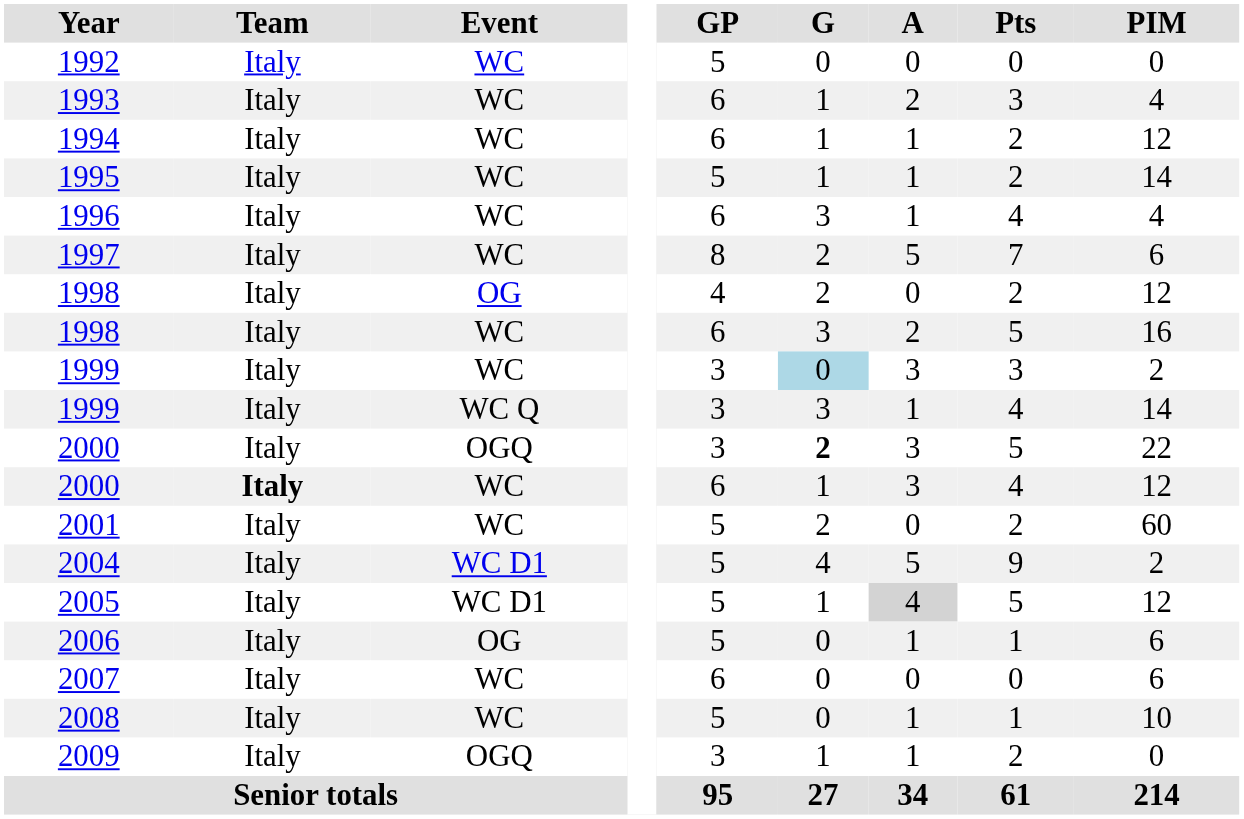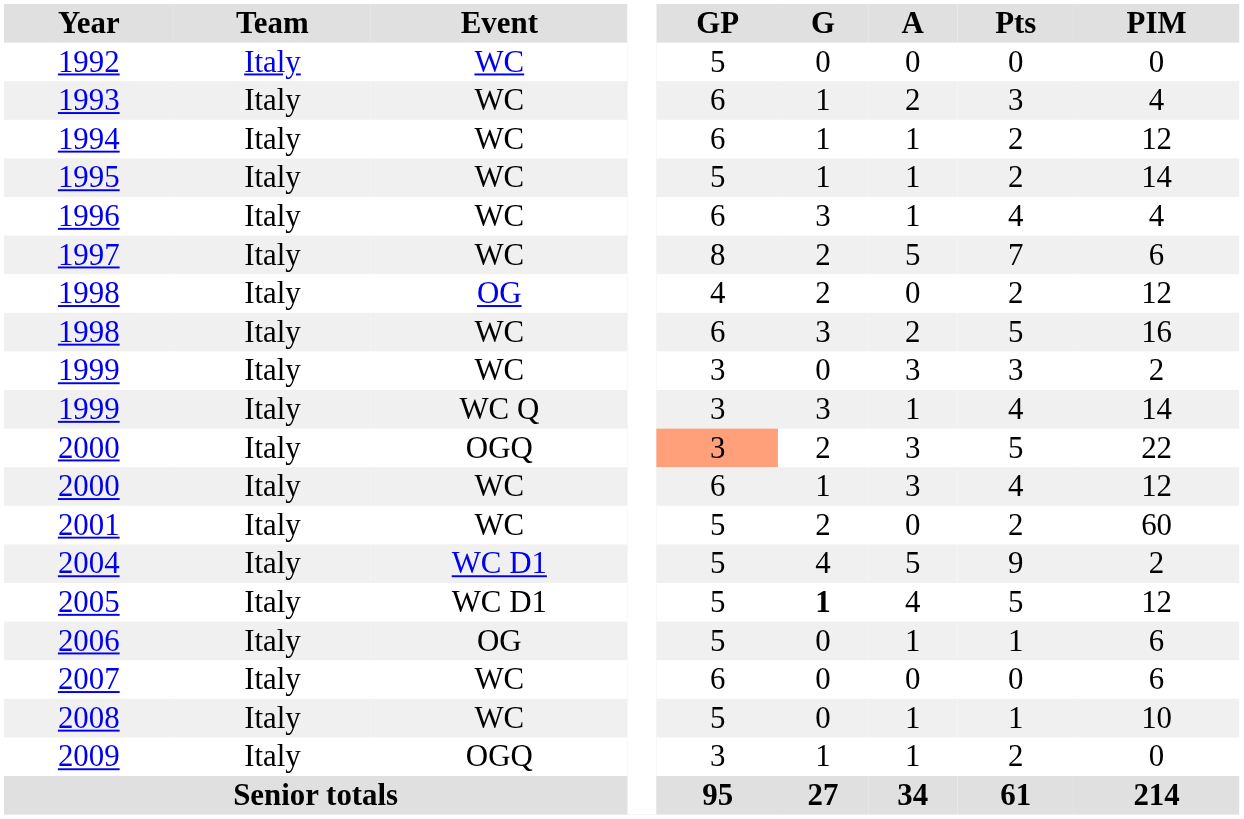(823, 370) lightblue background -> (823, 370) no background
(718, 447) no background -> (718, 447) lightsalmon background
(823, 447) bold -> (823, 447) normal
(272, 486) bold -> (272, 486) normal
(823, 601) normal -> (823, 601) bold
(913, 601) lightgrey background -> (913, 601) no background
